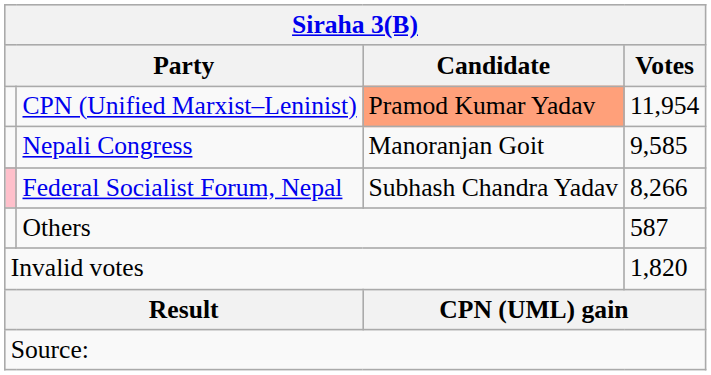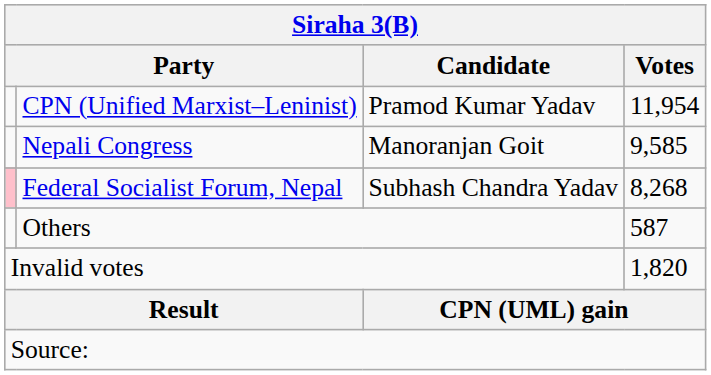(482, 106) lightsalmon background -> (482, 106) no background
(659, 187) 8,266 -> (659, 187) 8,268
